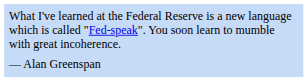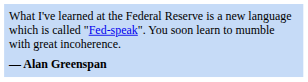(55, 64) normal -> (58, 64) bold
